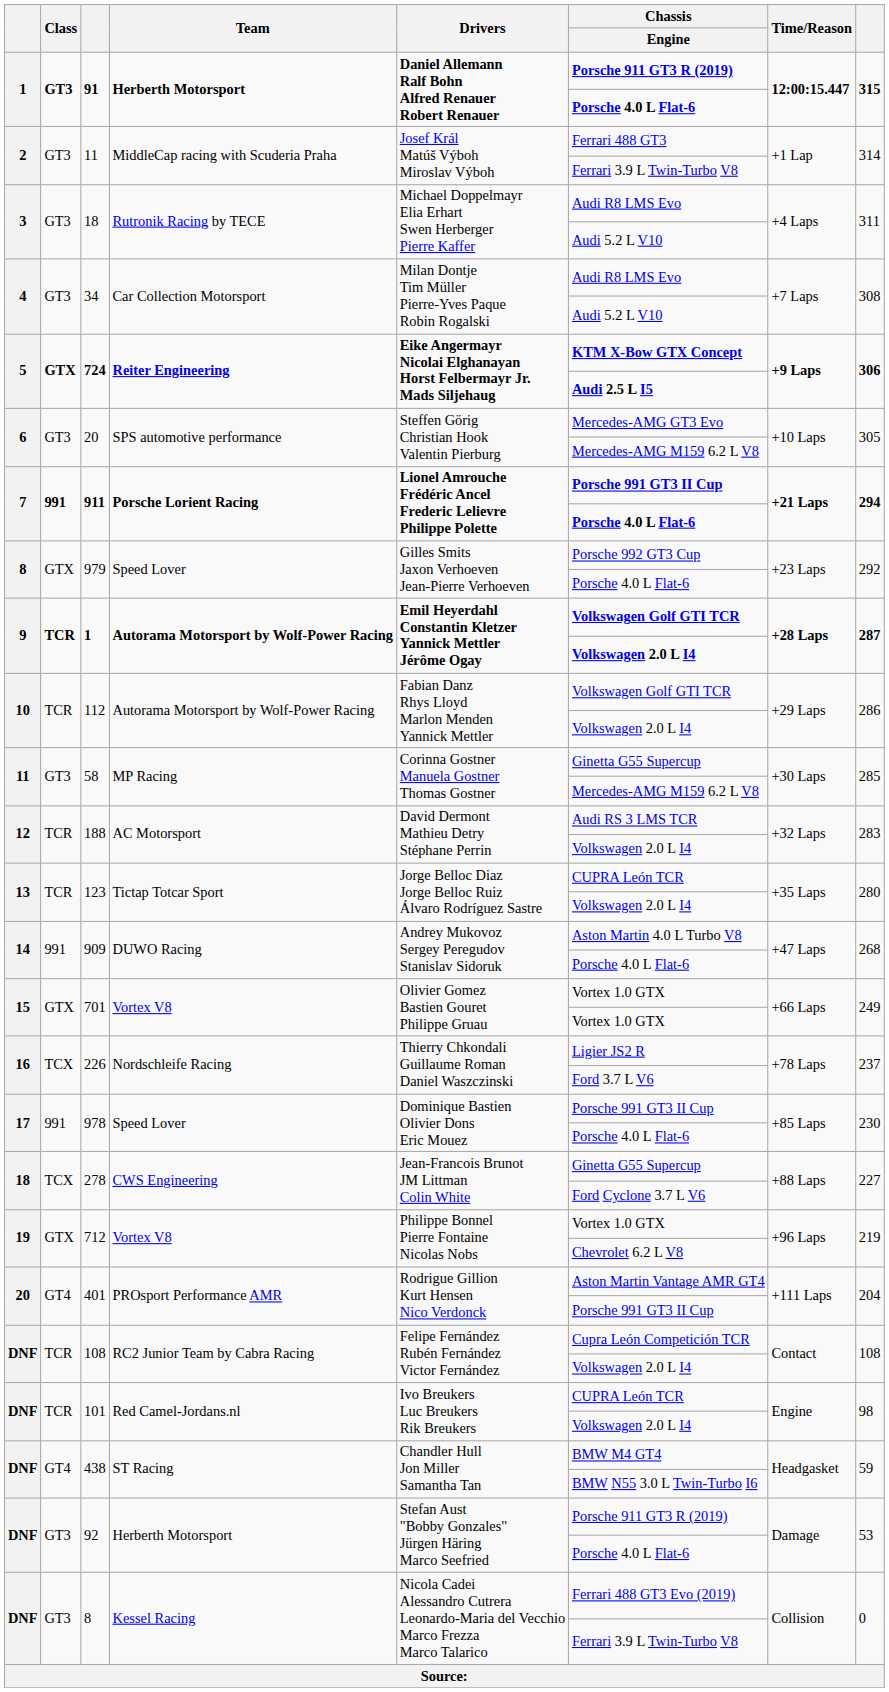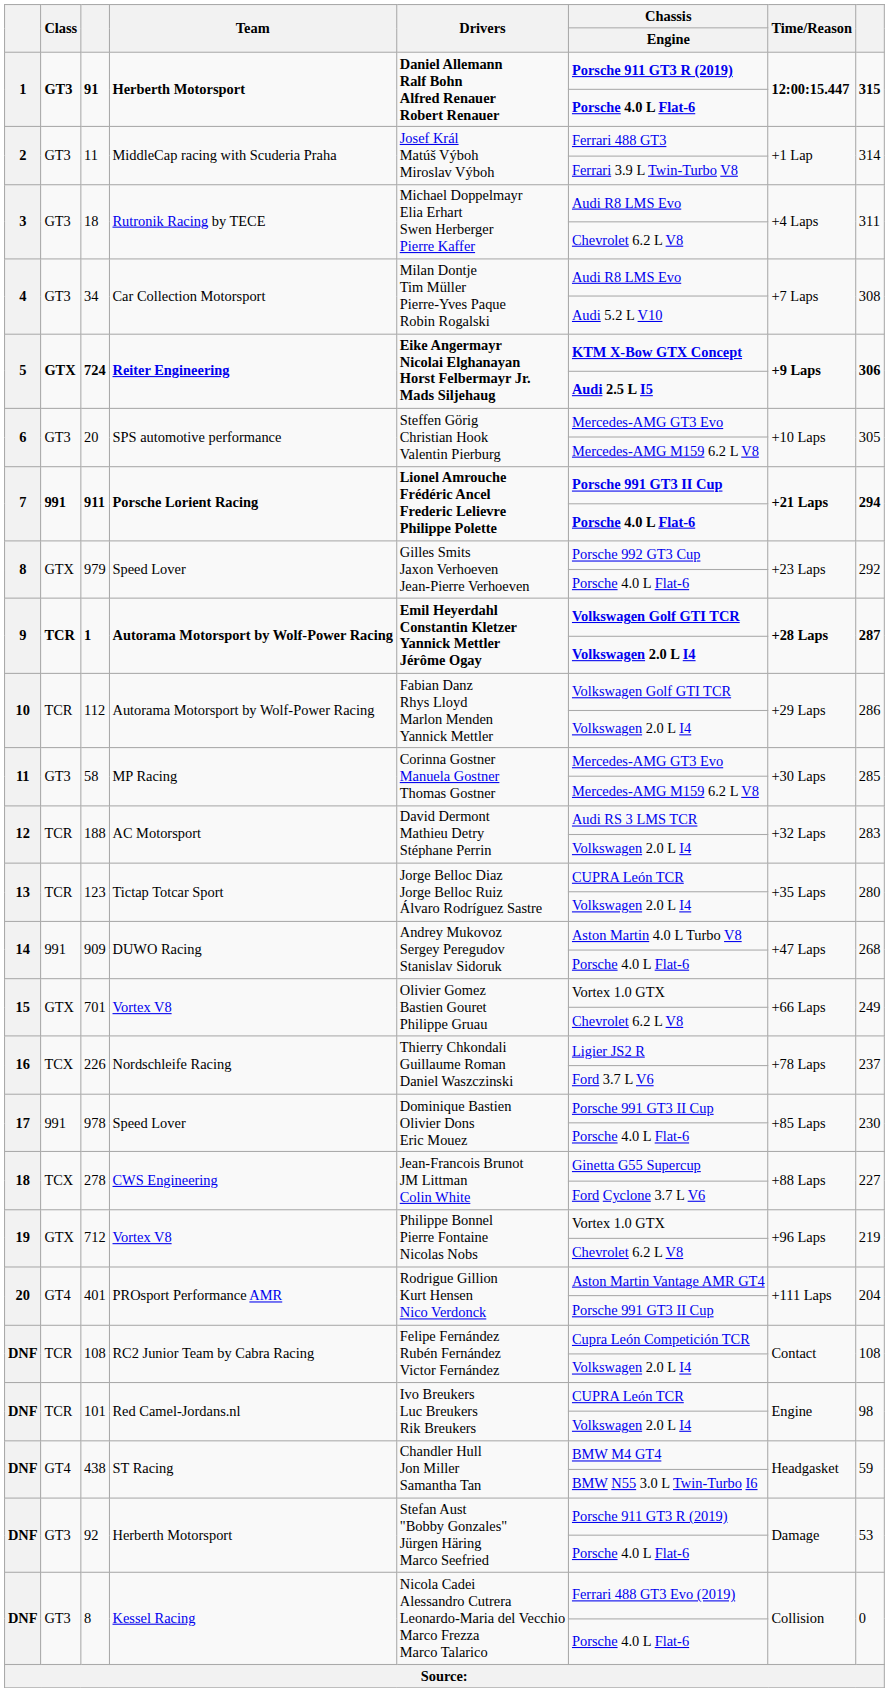(617, 240) Audi 5.2 L V10 -> (628, 240) Chevrolet 6.2 L V8
(636, 761) Ginetta G55 Supercup -> (648, 761) Mercedes-AMG GT3 Evo
(618, 1021) Vortex 1.0 GTX -> (628, 1021) Chevrolet 6.2 L V8
(655, 1640) Ferrari 3.9 L Twin-Turbo V8 -> (631, 1640) Porsche 4.0 L Flat-6
